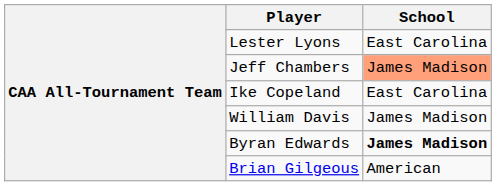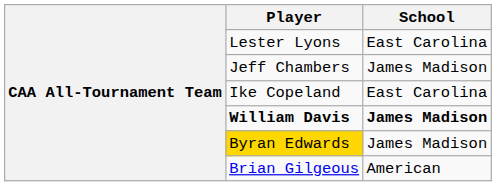(427, 68) lightsalmon background -> (427, 68) no background
(290, 118) normal -> (290, 118) bold
(427, 118) normal -> (427, 118) bold
(290, 143) no background -> (290, 143) gold background
(427, 143) bold -> (427, 143) normal
